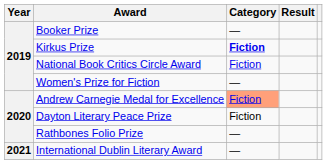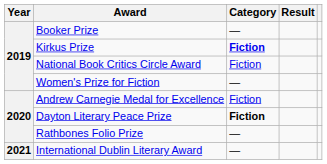(245, 99) lightsalmon background -> (245, 99) no background
(245, 116) normal -> (247, 116) bold
